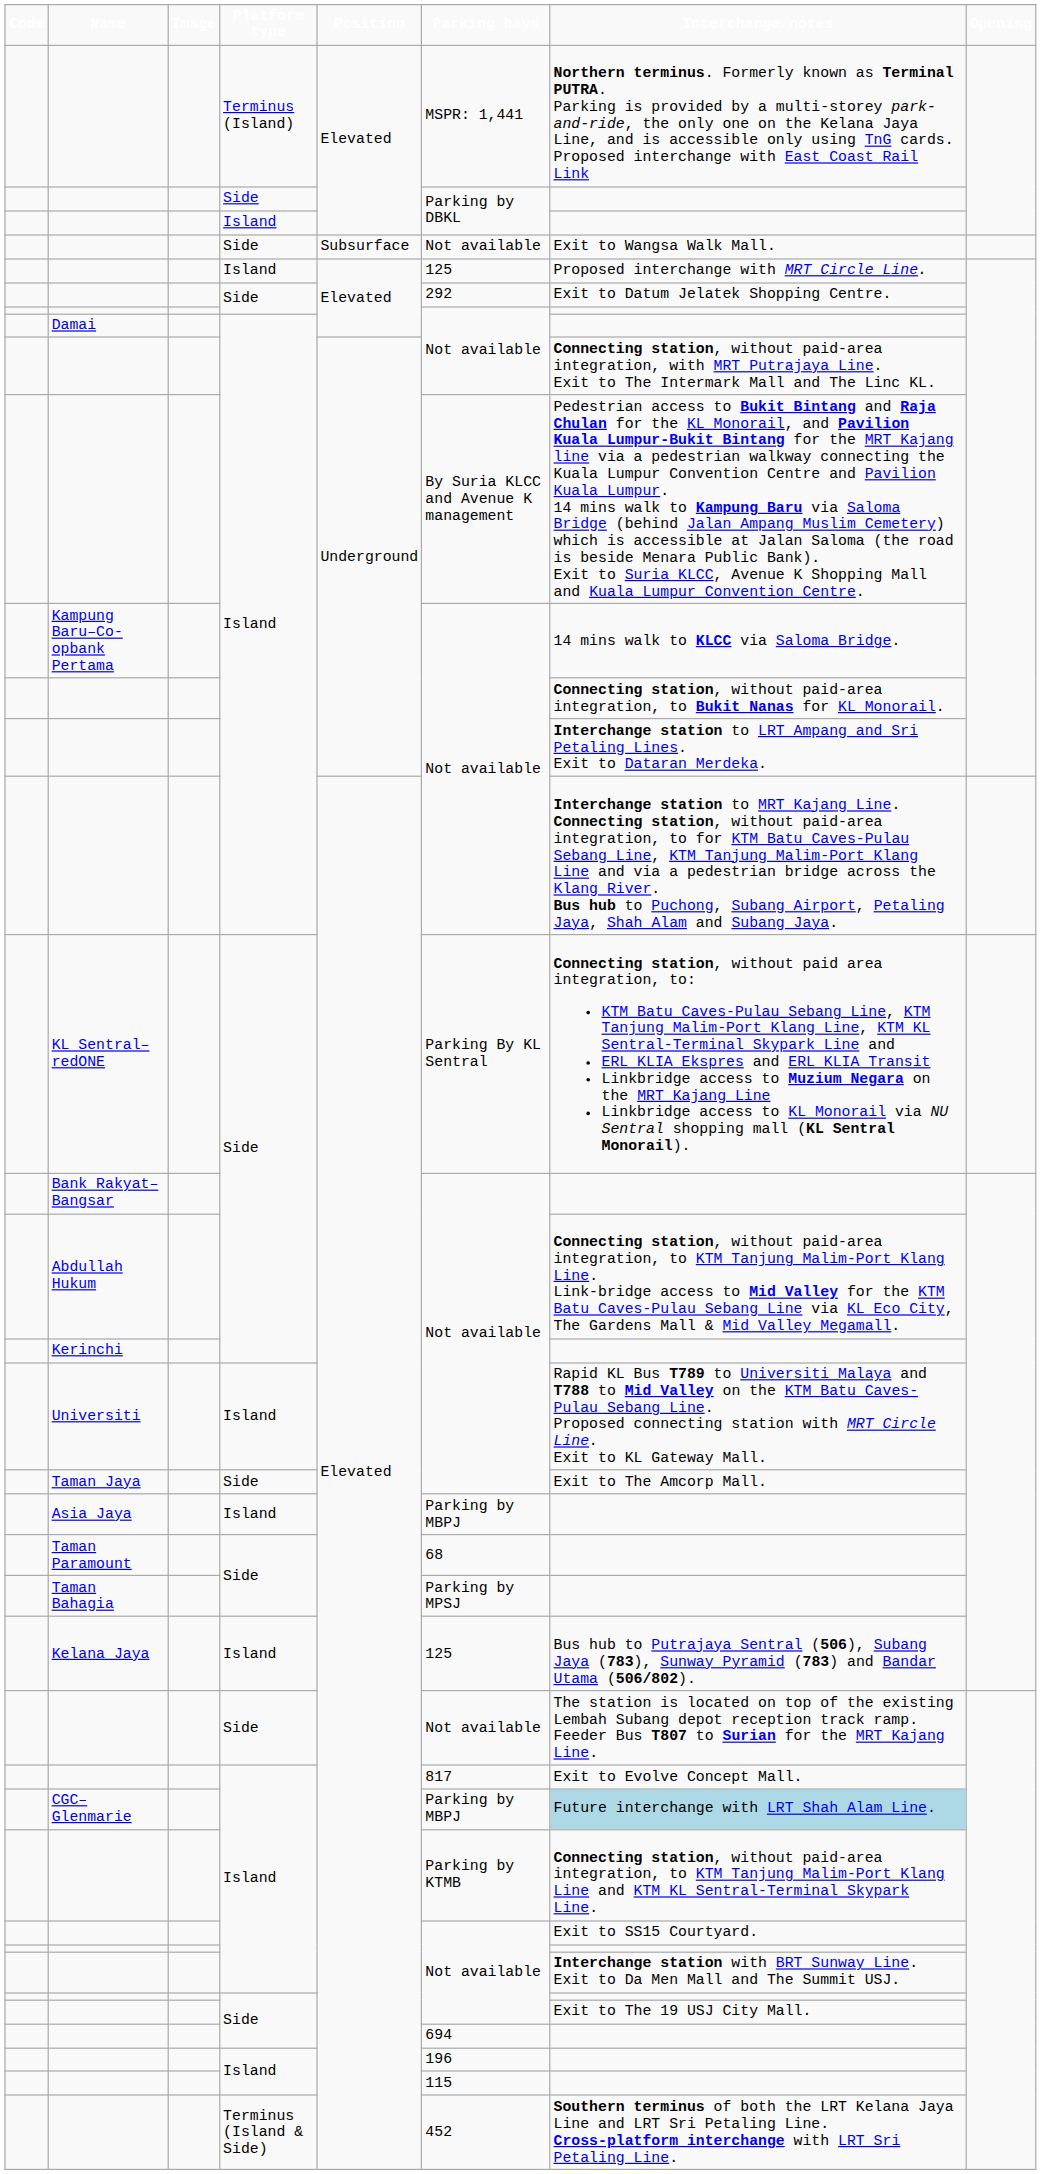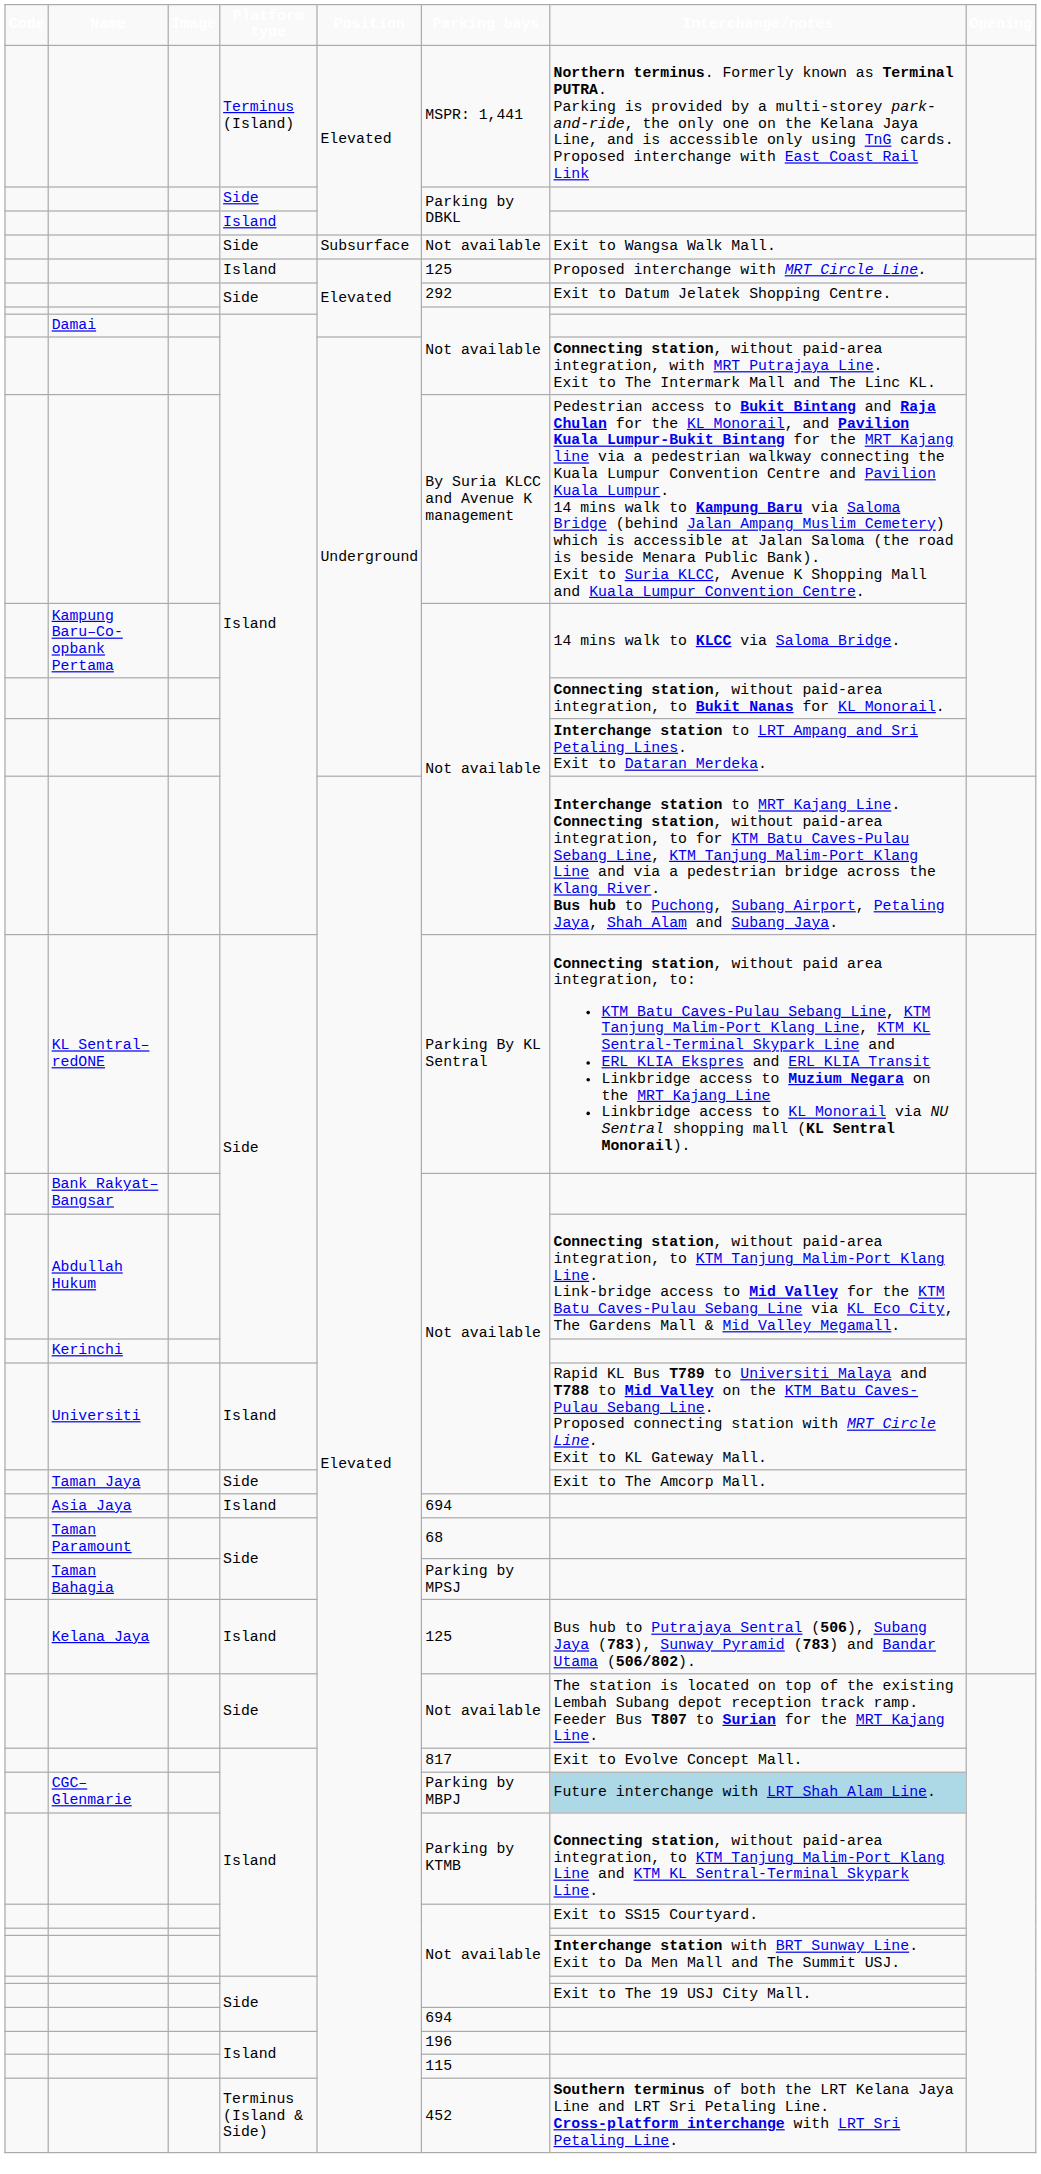(470, 1515) Parking by MBPJ -> (439, 1507) 694
